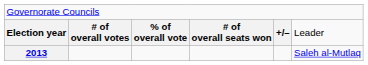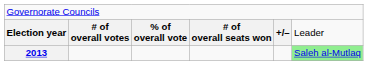(327, 53) no background -> (327, 53) lightgreen background
